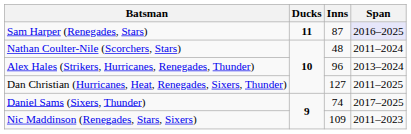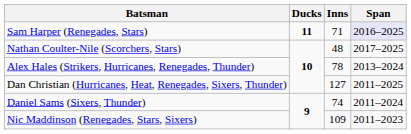(337, 31) 87 -> (337, 31) 71
(378, 48) 2011–2024 -> (378, 48) 2017–2025
(337, 66) 96 -> (337, 66) 78
(378, 102) 2017–2025 -> (378, 102) 2011–2024
